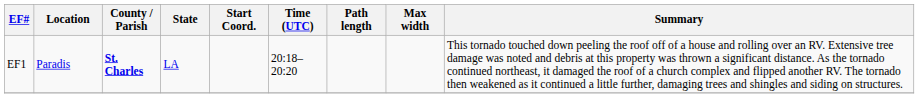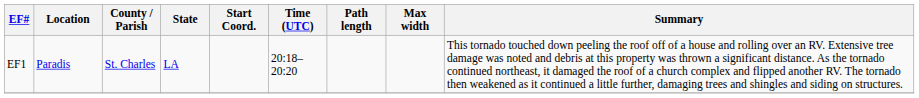(124, 64) bold -> (130, 64) normal
